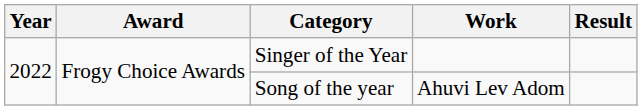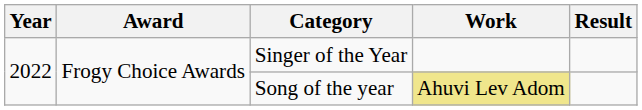(491, 88) no background -> (491, 88) khaki background
